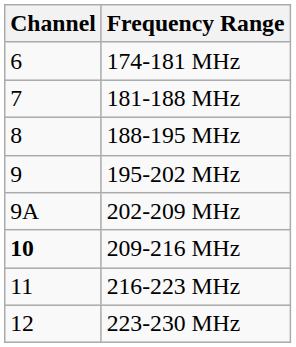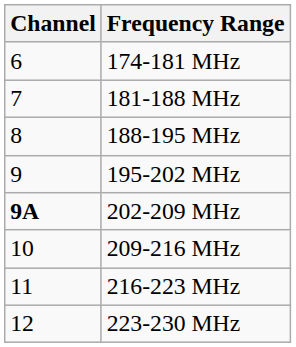(25, 211) normal -> (25, 211) bold
(22, 248) bold -> (22, 248) normal
